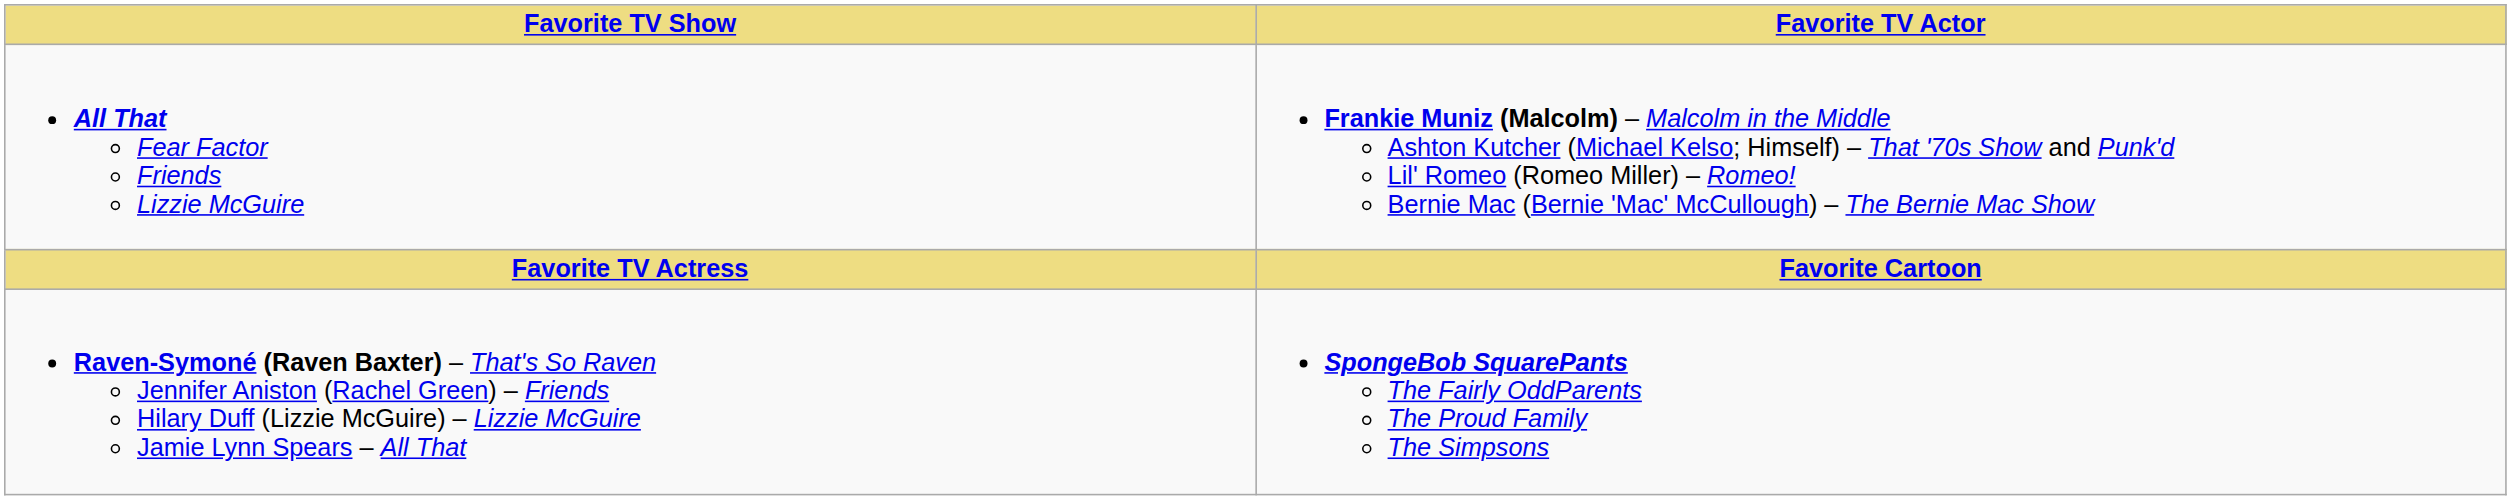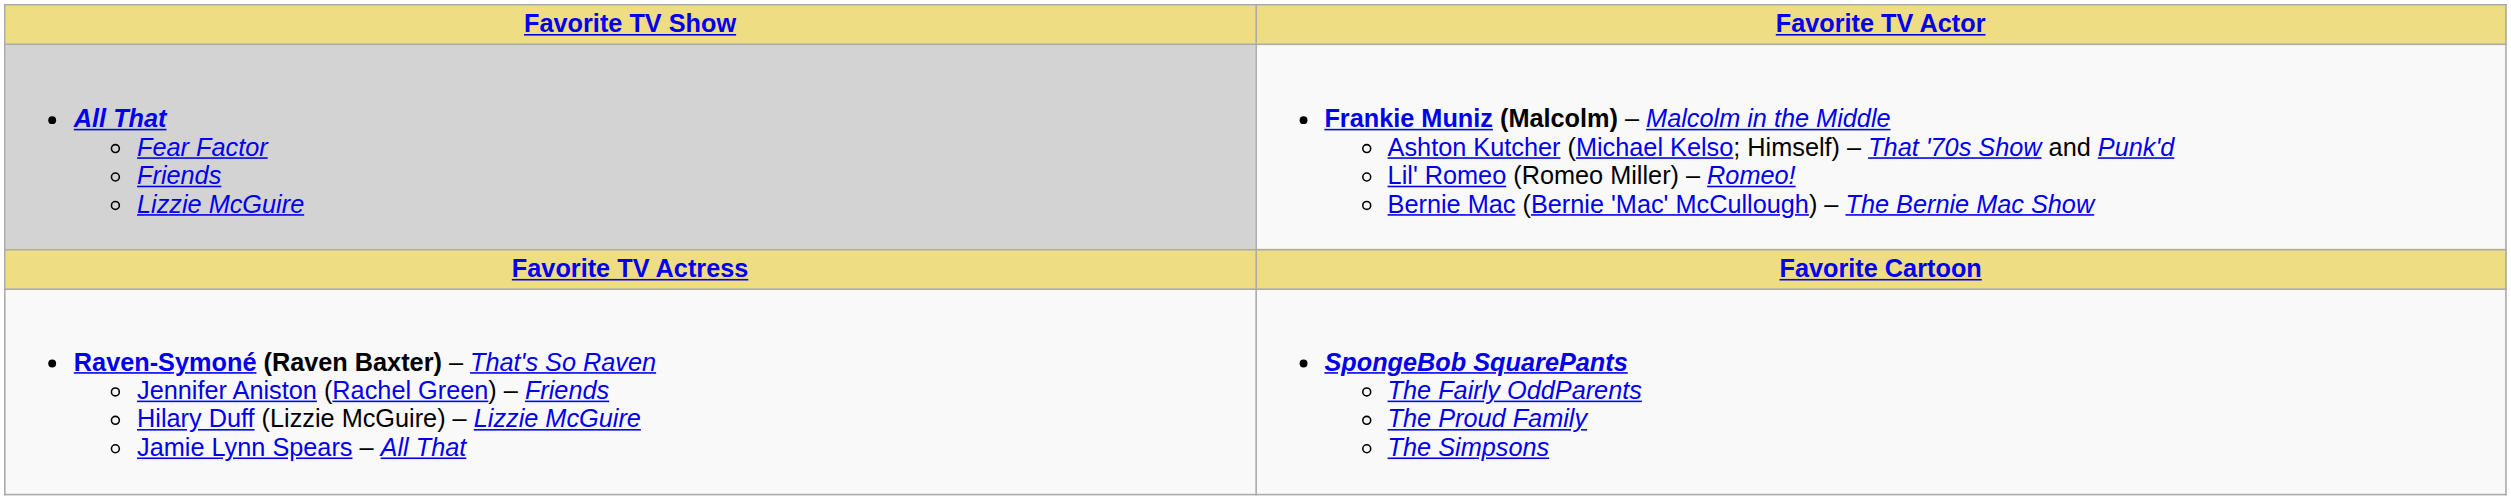(630, 161) no background -> (630, 161) lightgrey background
